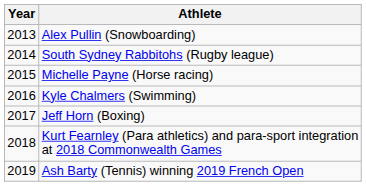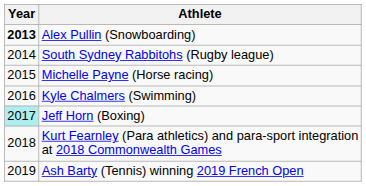(22, 34) normal -> (22, 34) bold
(22, 116) no background -> (22, 116) paleturquoise background
